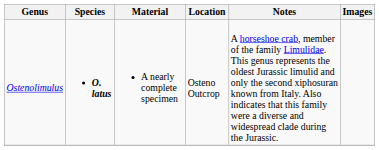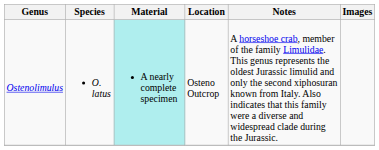(90, 88) bold -> (90, 88) normal
(150, 88) no background -> (149, 88) paleturquoise background
